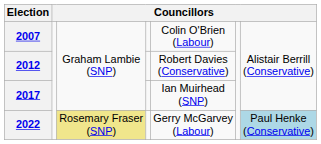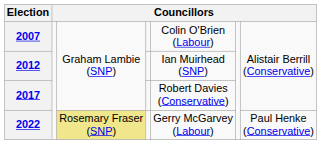(193, 65) Robert Davies (Conservative) -> (193, 65) Ian Muirhead (SNP)
(193, 95) Ian Muirhead (SNP) -> (193, 95) Robert Davies (Conservative)
(278, 124) lightblue background -> (278, 124) no background
